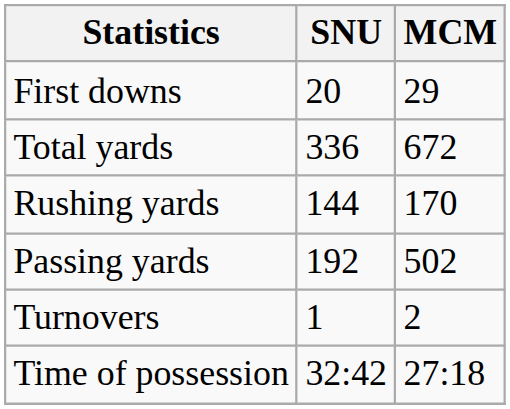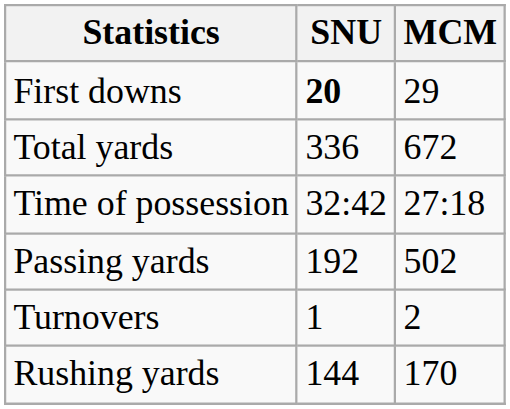(323, 89) normal -> (323, 89) bold
rows swapped: (116, 203) <-> (151, 373)
